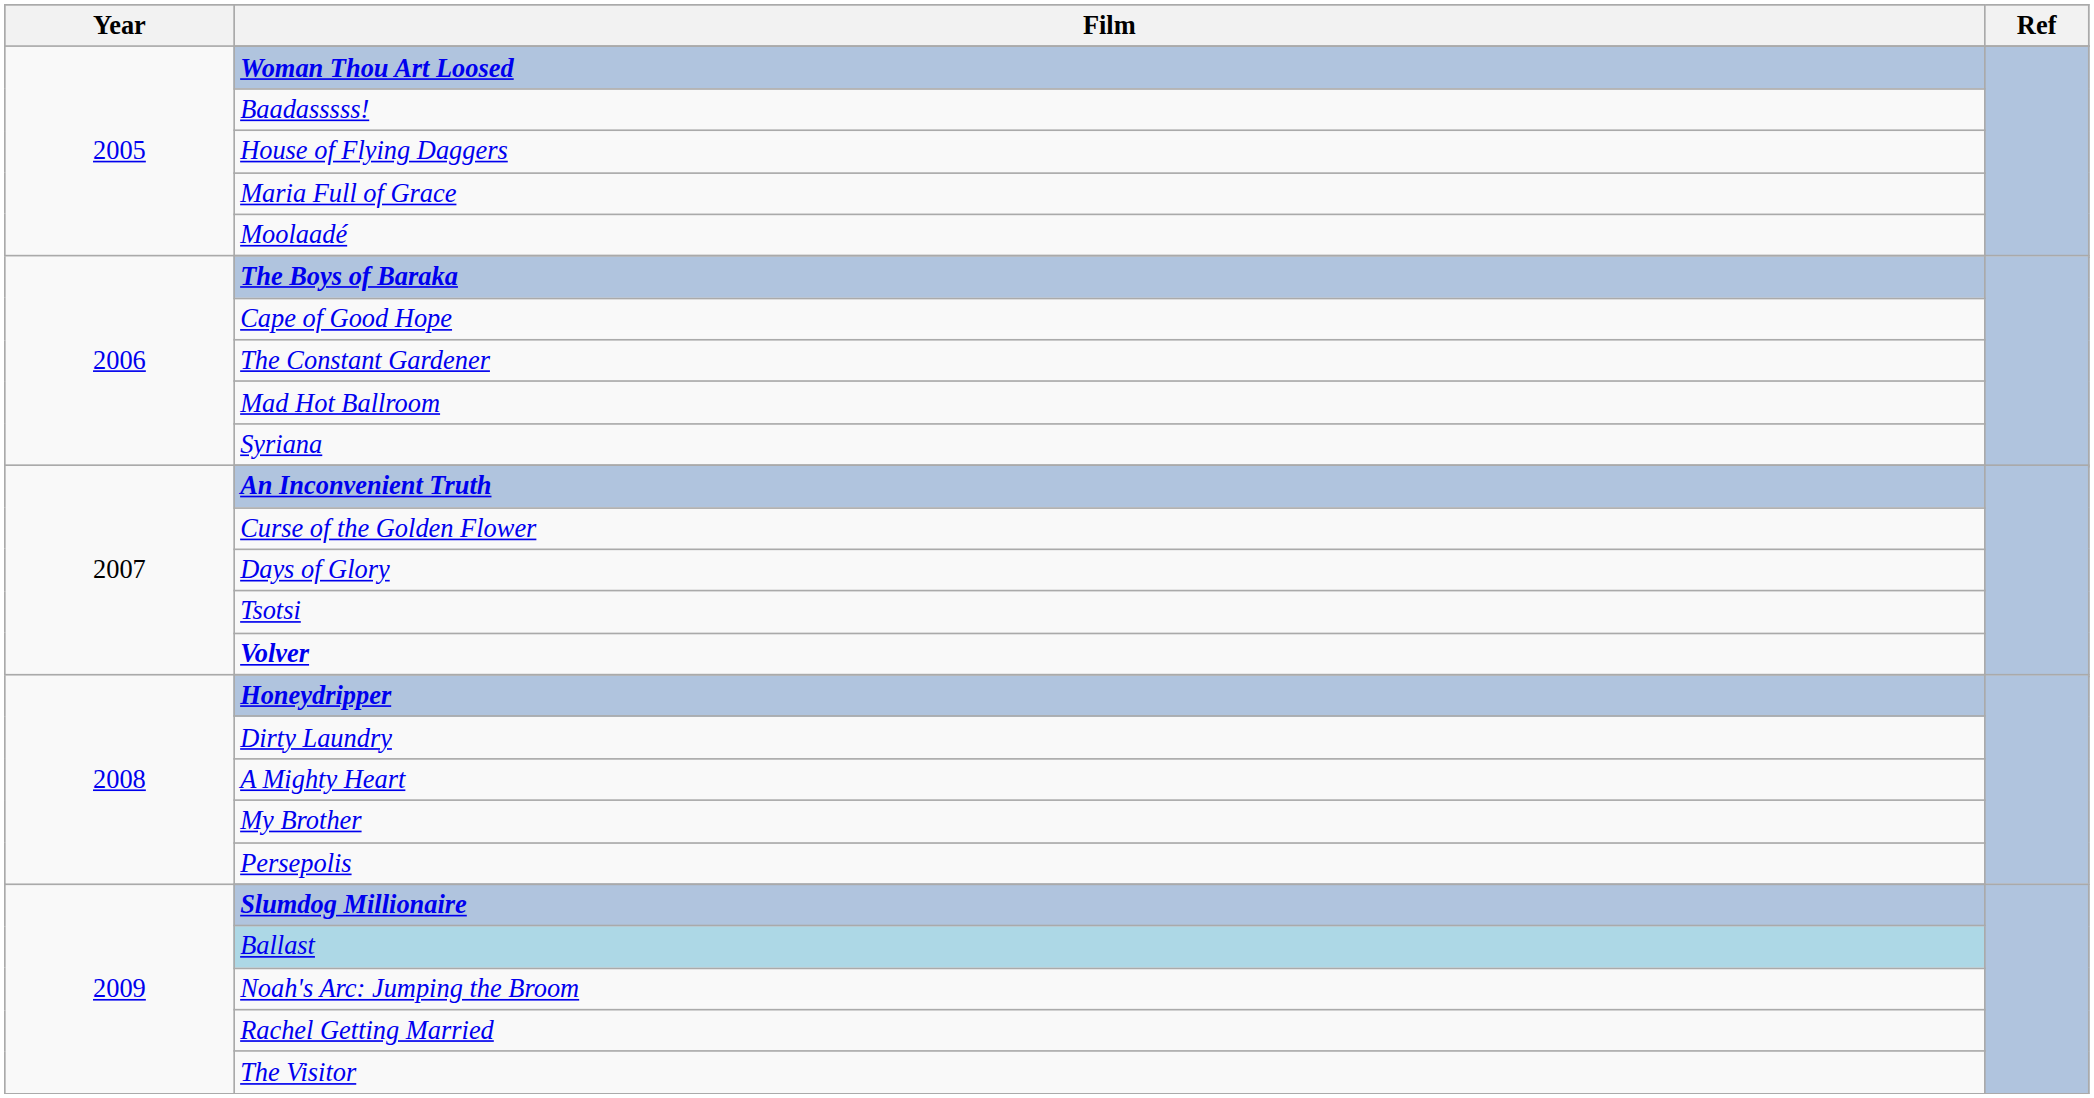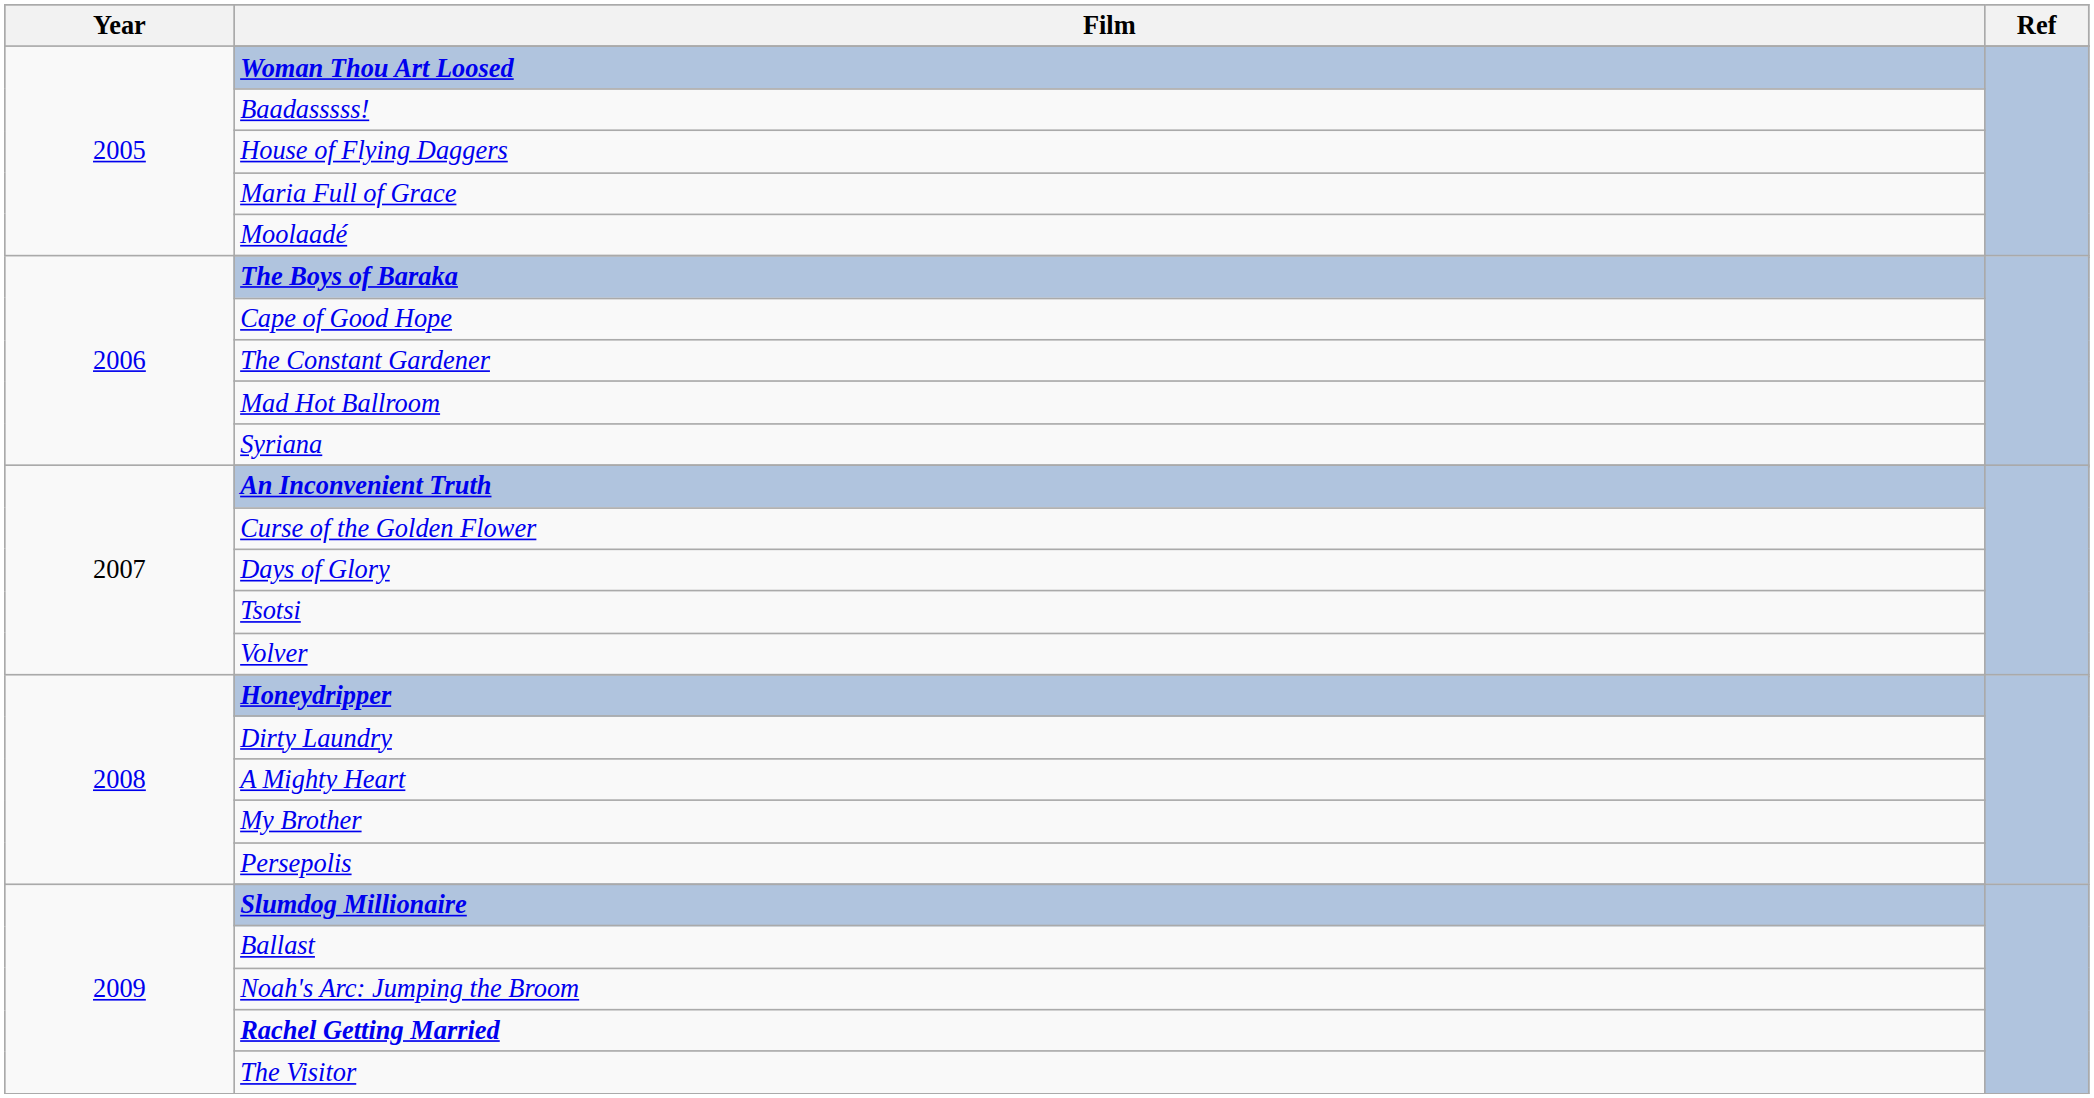(275, 653) bold -> (274, 653) normal
(278, 946) lightblue background -> (278, 946) no background
(367, 1030) normal -> (370, 1030) bold
